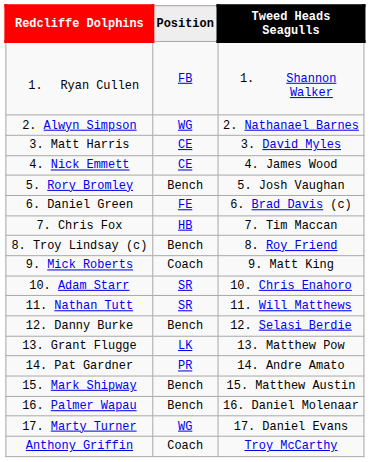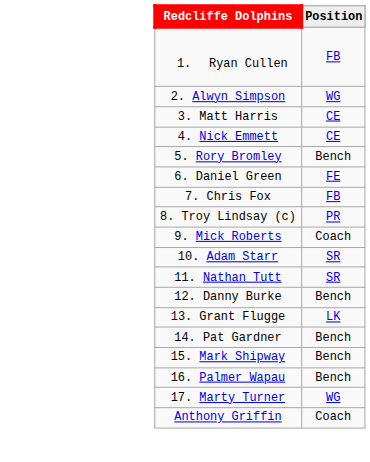- column: (291, 24)
(185, 226) HB -> (333, 197) FB
(185, 246) Bench -> (333, 217) PR
(185, 366) PR -> (333, 337) Bench
